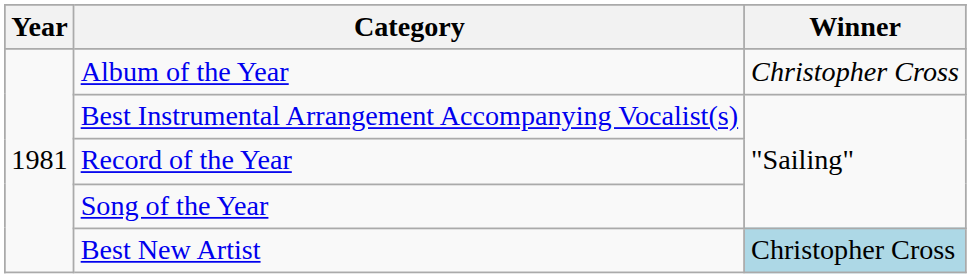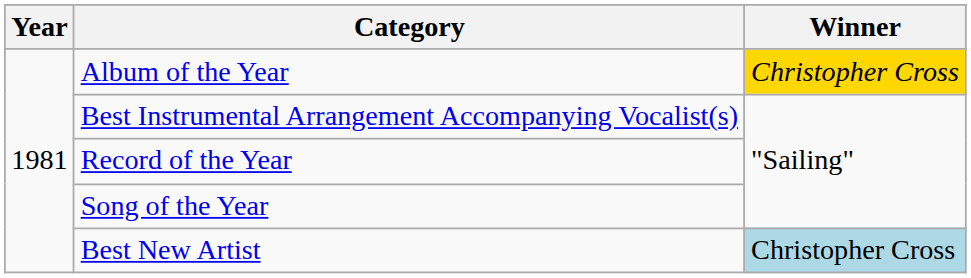(855, 71) no background -> (855, 71) gold background
